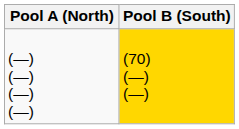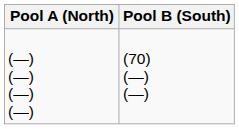(137, 76) gold background -> (137, 76) no background
